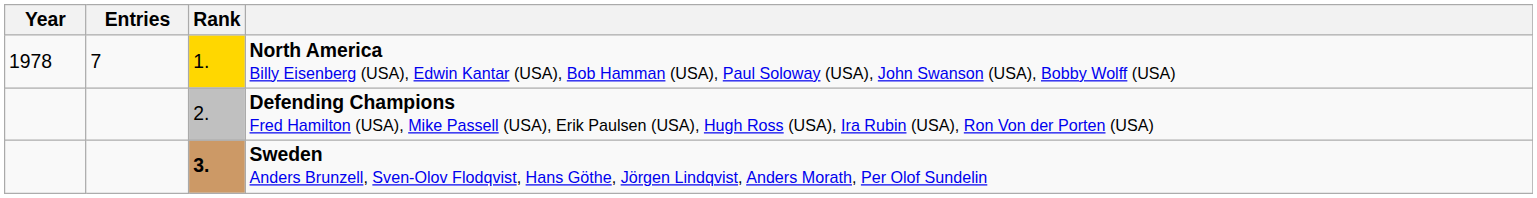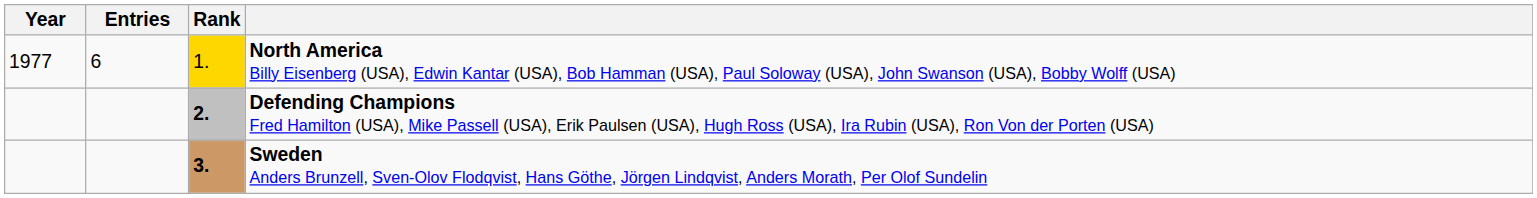(31, 61) 1978 -> (31, 61) 1977
(96, 61) 7 -> (96, 61) 6
(201, 113) normal -> (201, 113) bold
